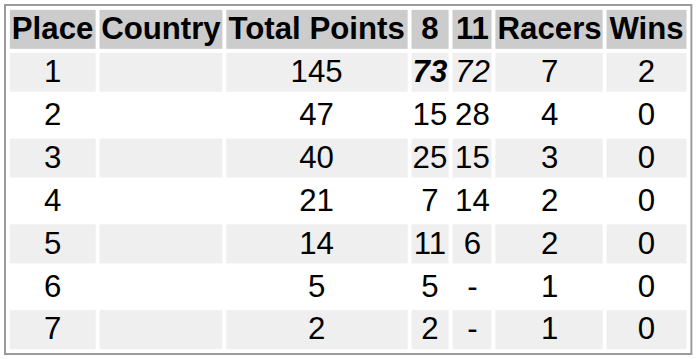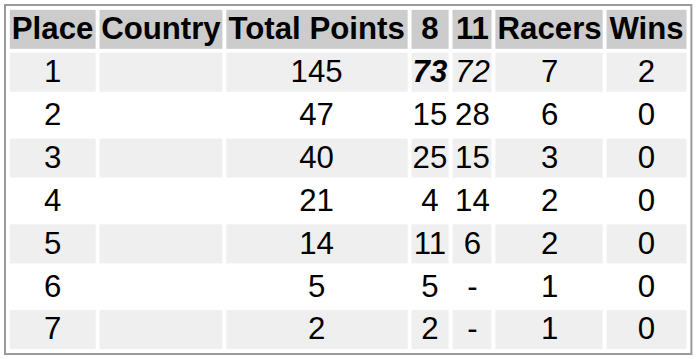(550, 114) 4 -> (550, 114) 6
(430, 200) 7 -> (430, 200) 4
